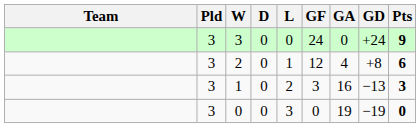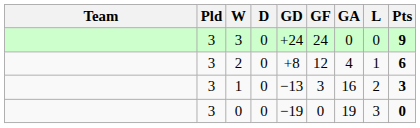columns swapped: (289, 16) <-> (374, 16)
